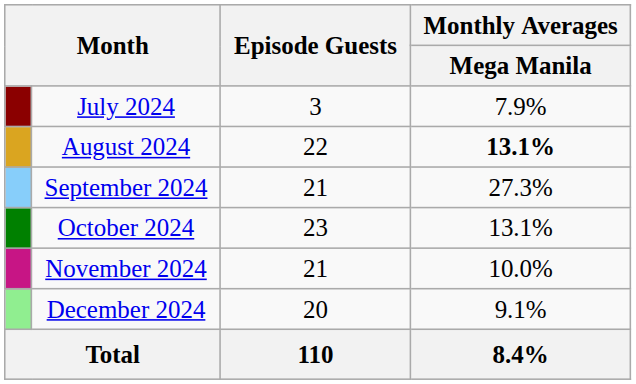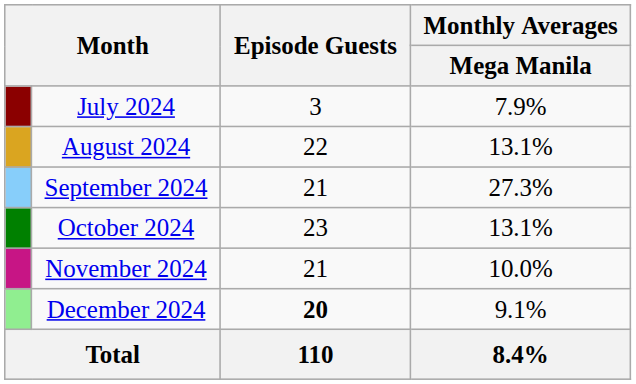(521, 147) bold -> (521, 147) normal
(315, 309) normal -> (315, 309) bold
